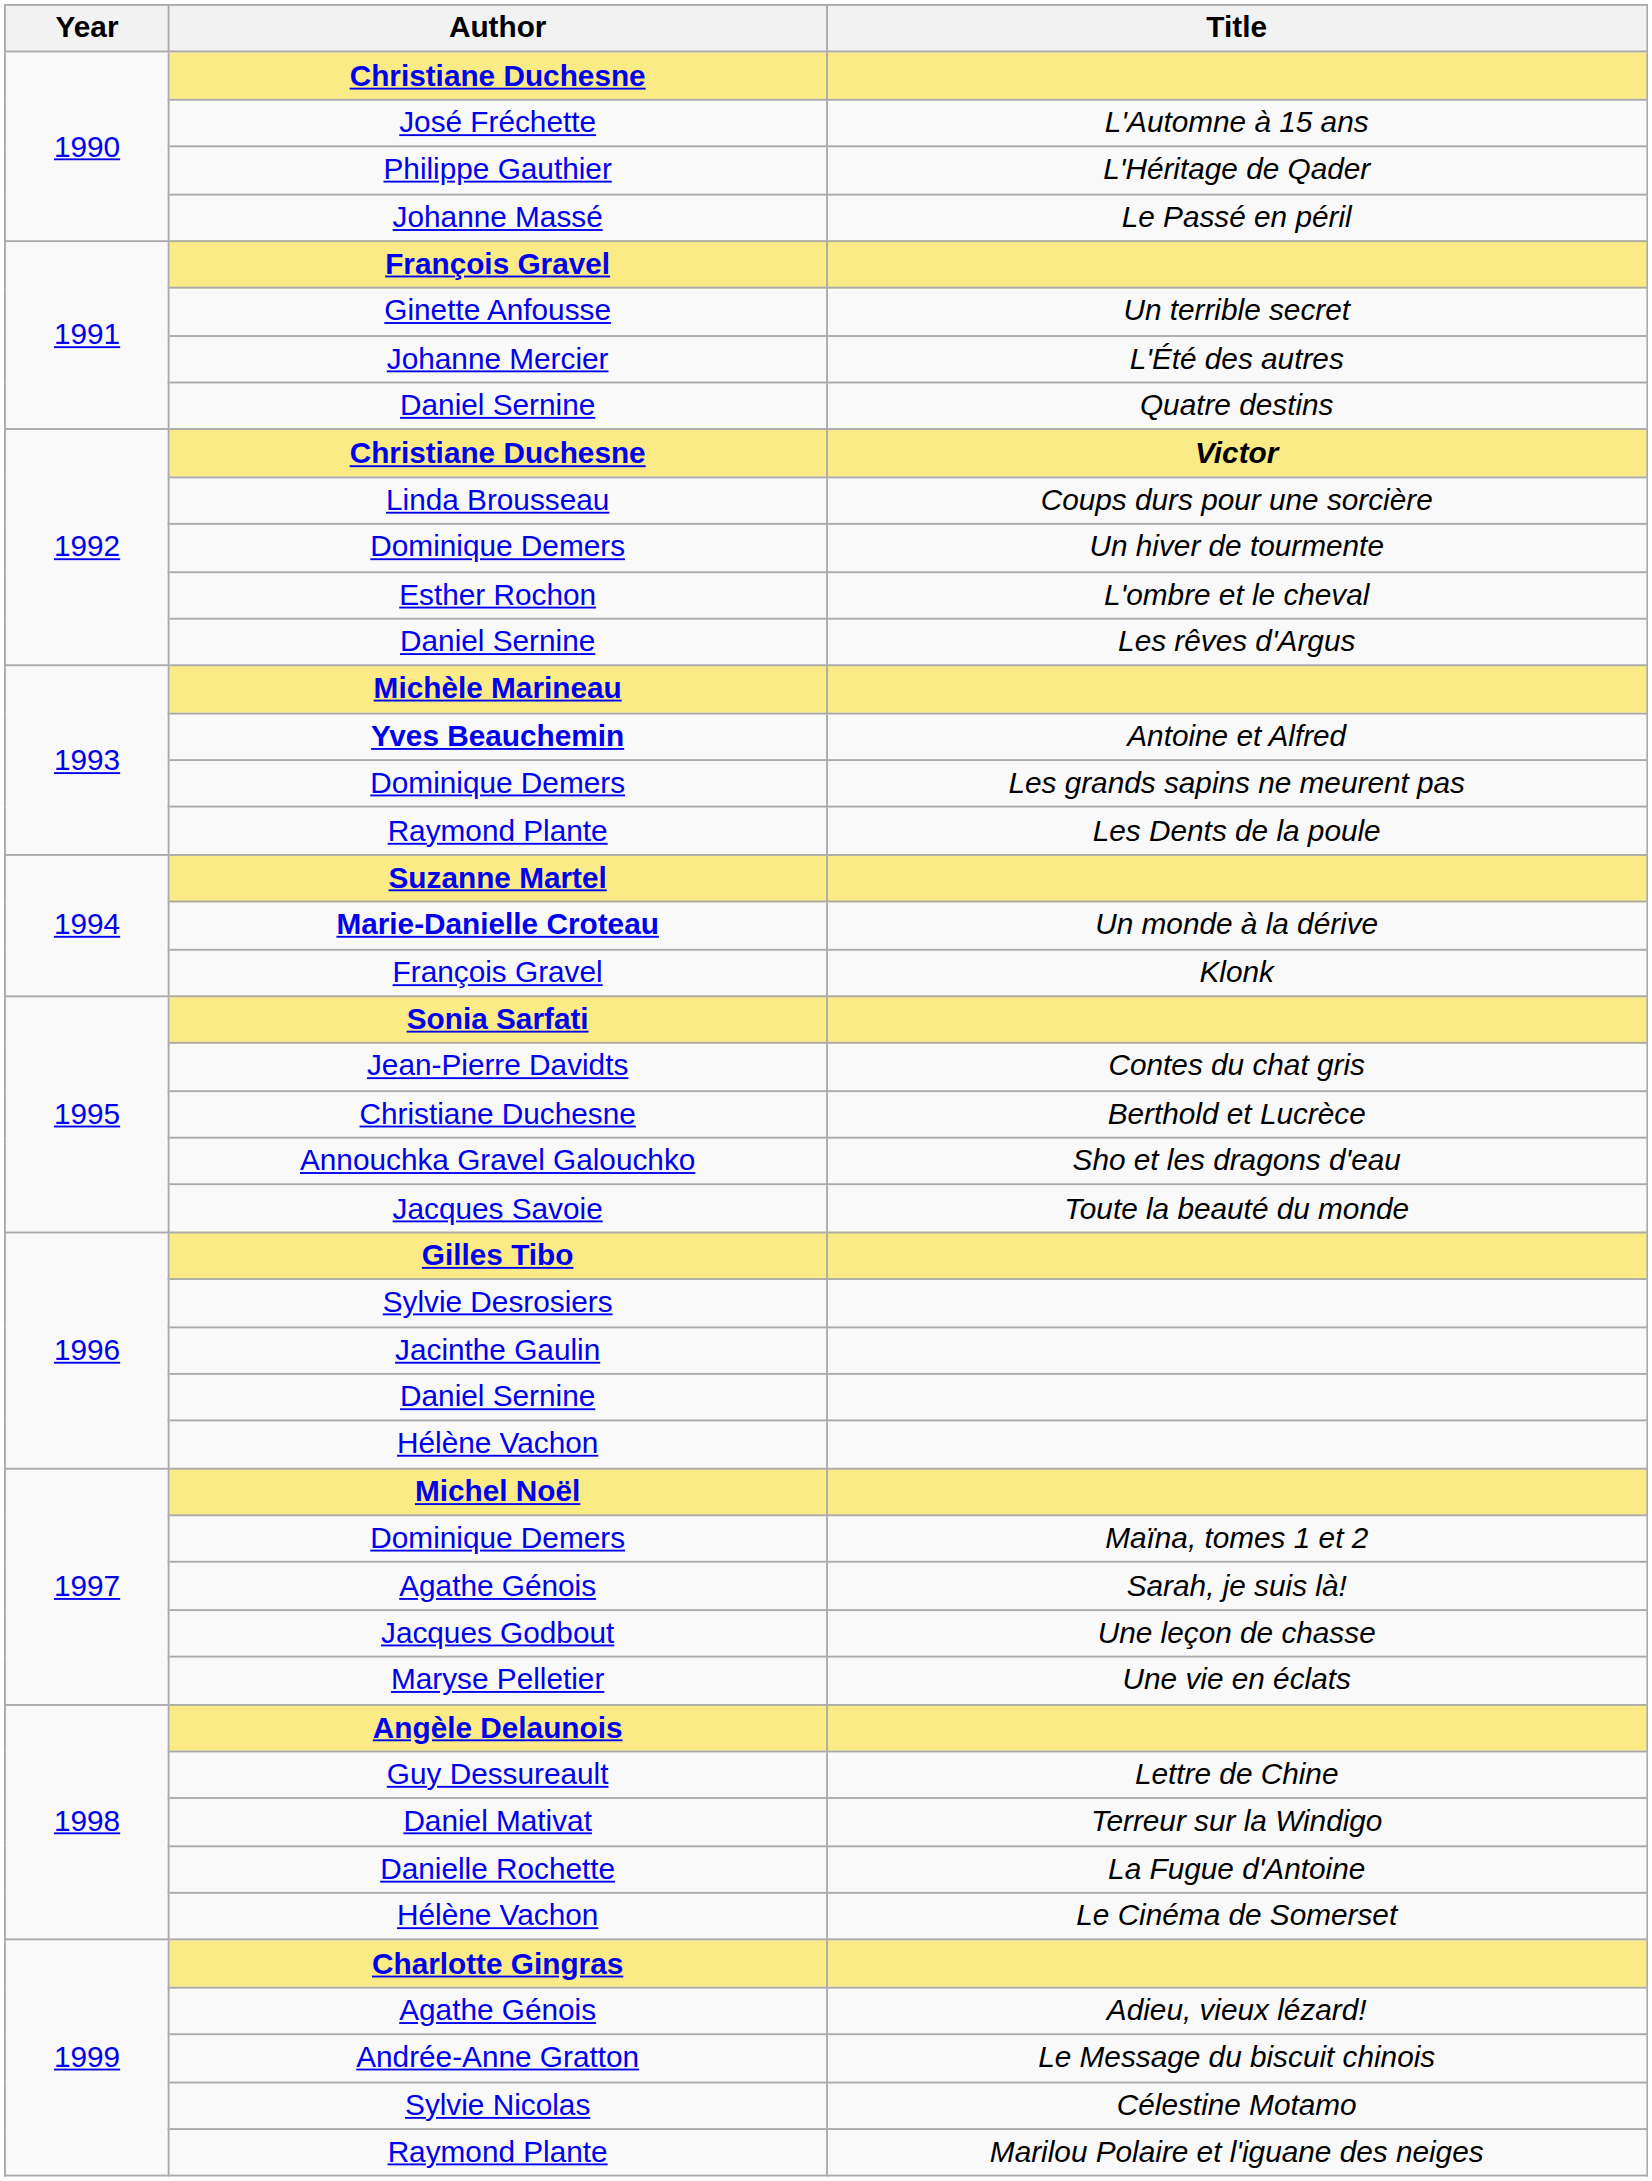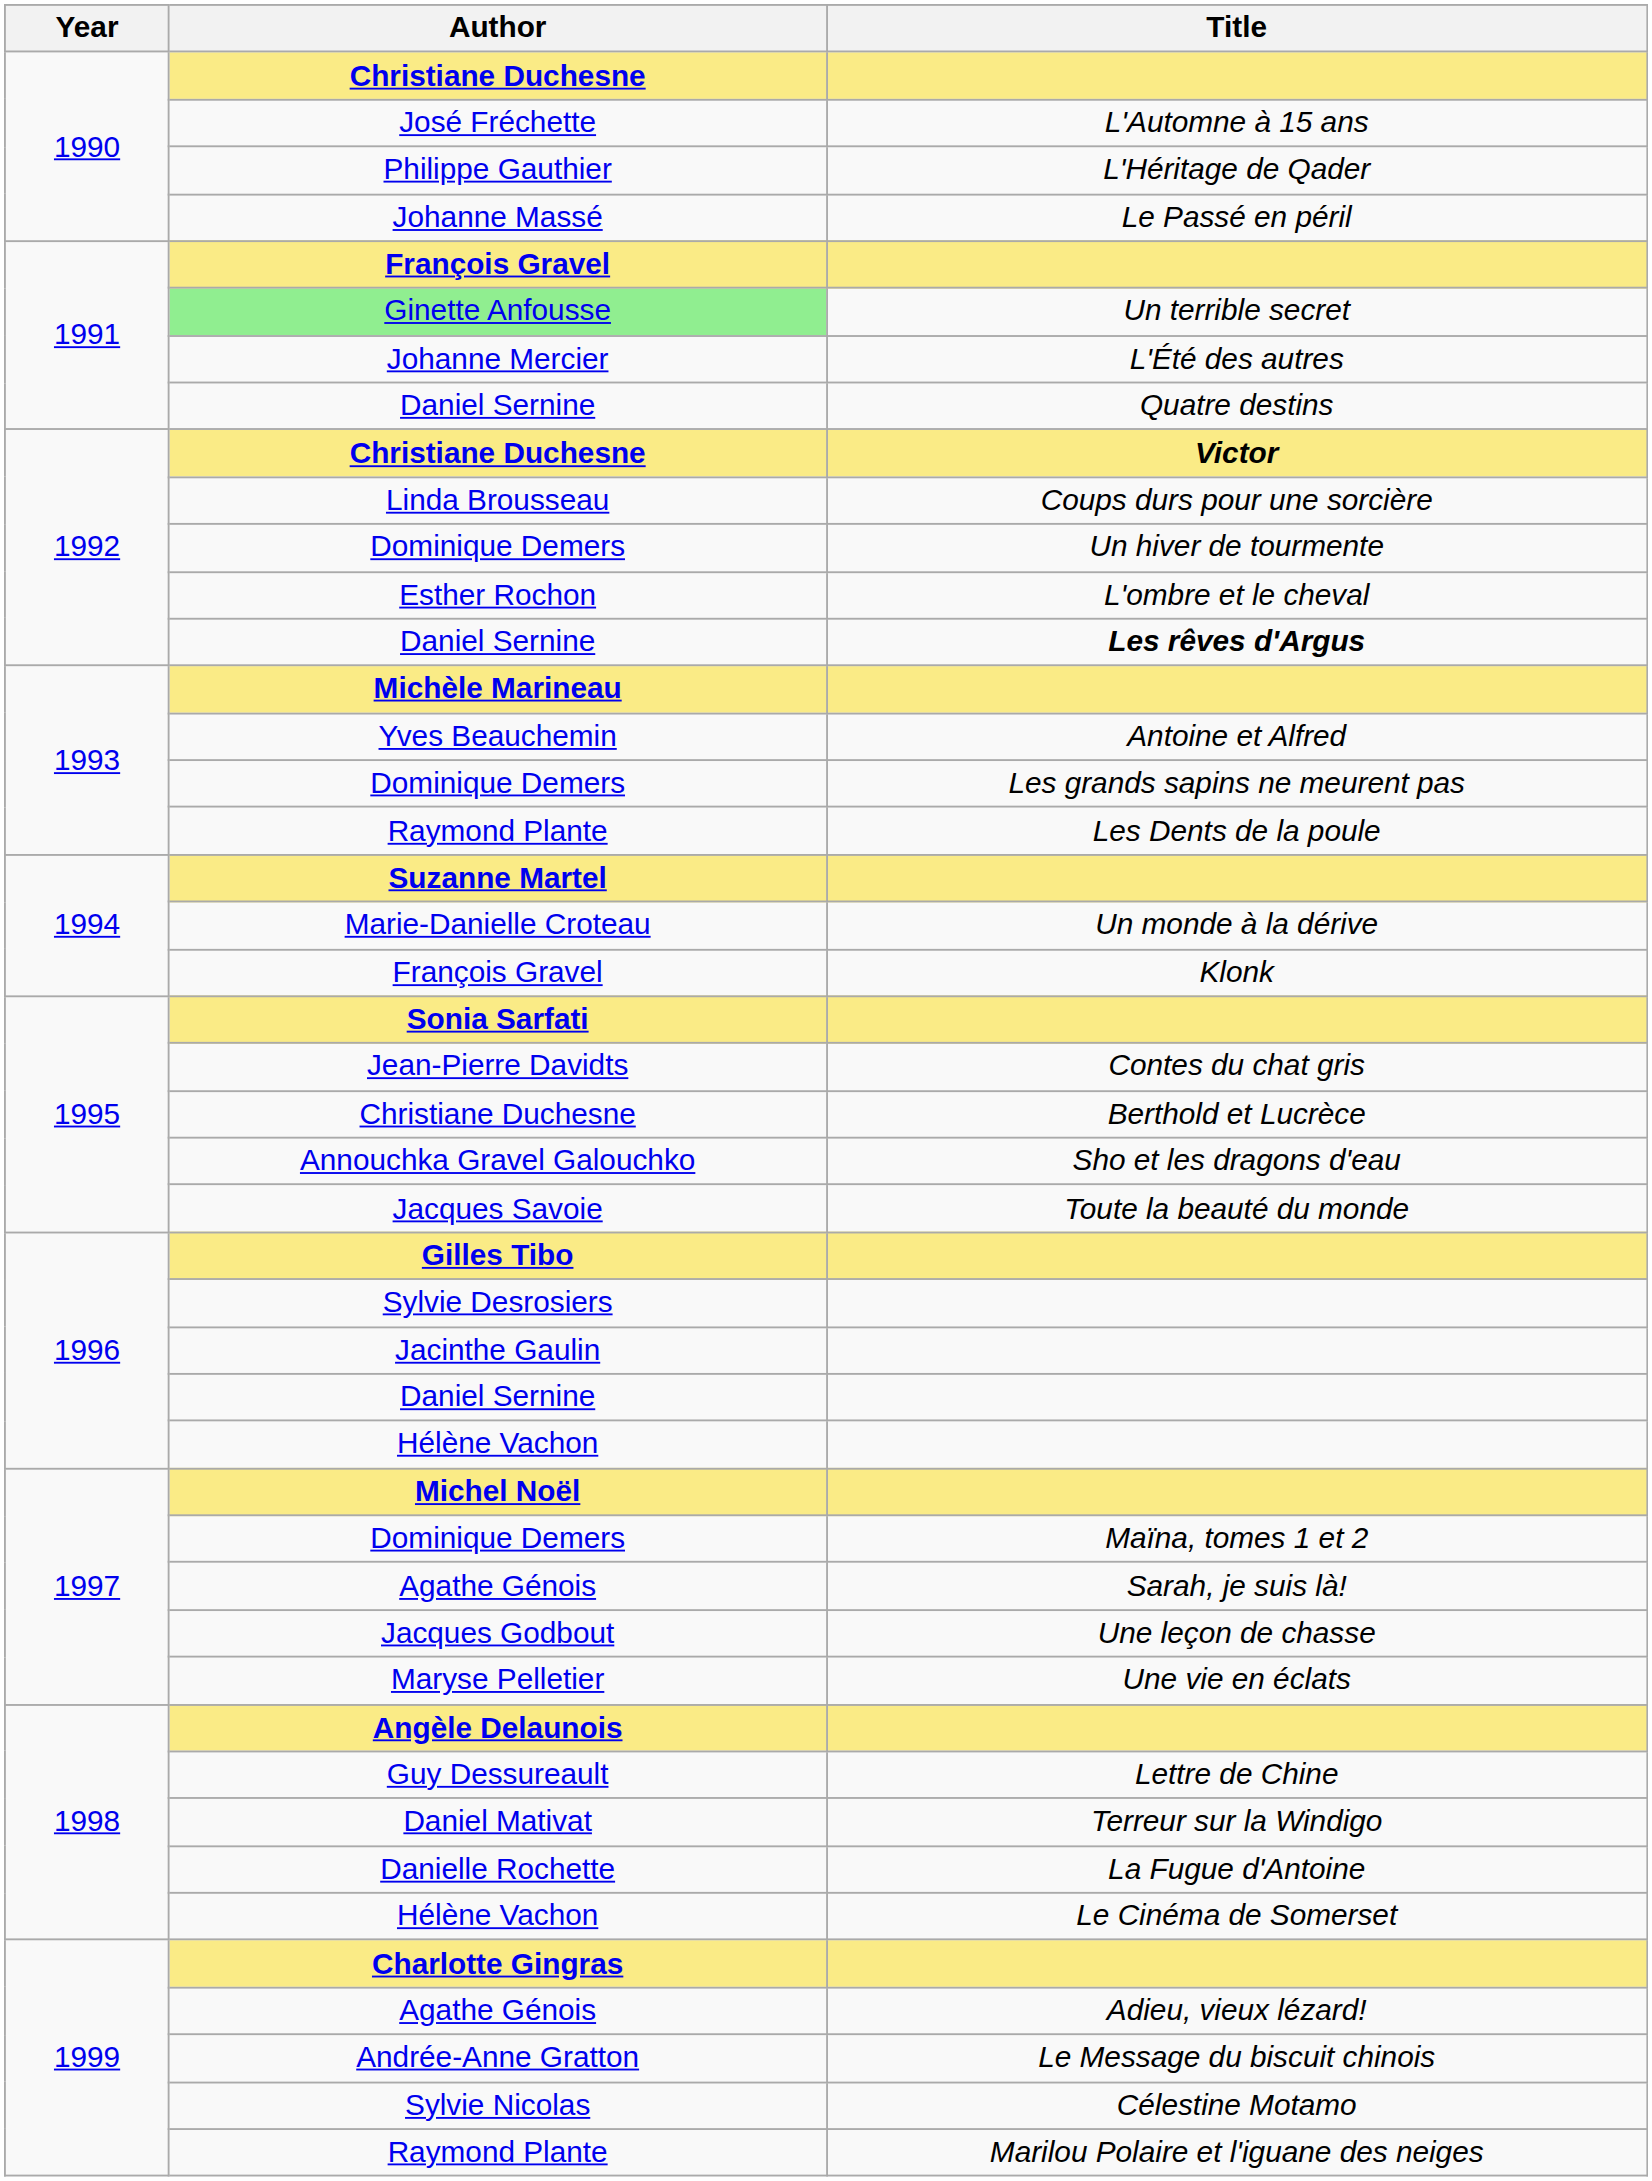(498, 311) no background -> (498, 311) lightgreen background
(1237, 641) normal -> (1237, 641) bold
(498, 736) bold -> (498, 736) normal
(498, 924) bold -> (498, 924) normal
